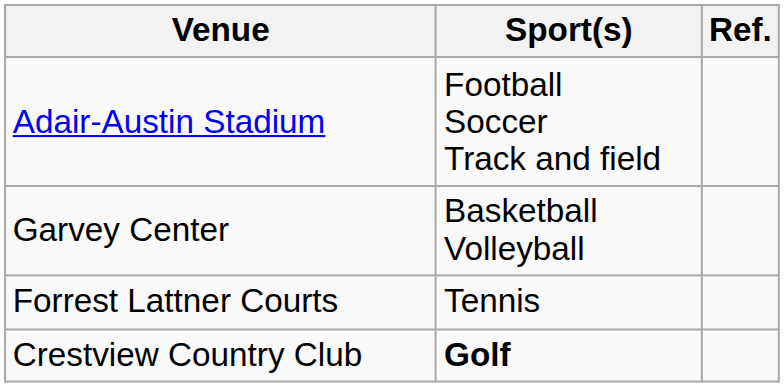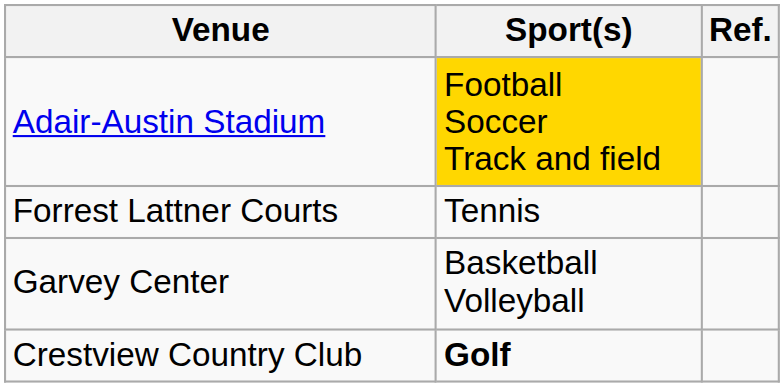(553, 121) no background -> (553, 121) gold background
rows swapped: (121, 230) <-> (175, 301)
